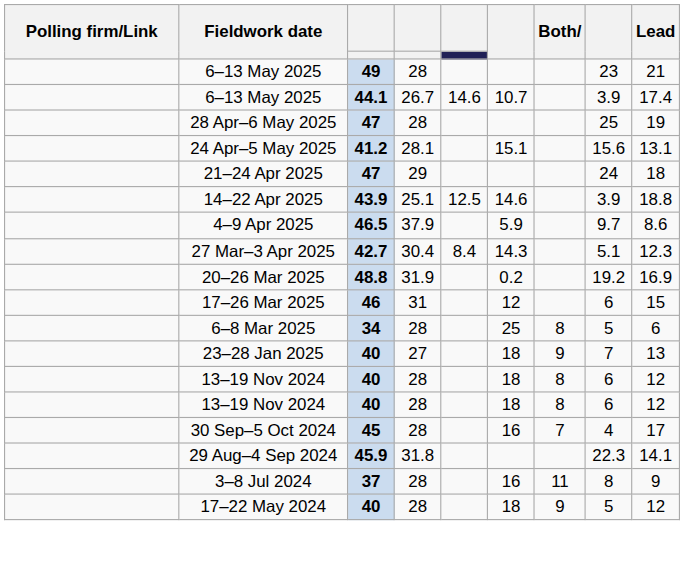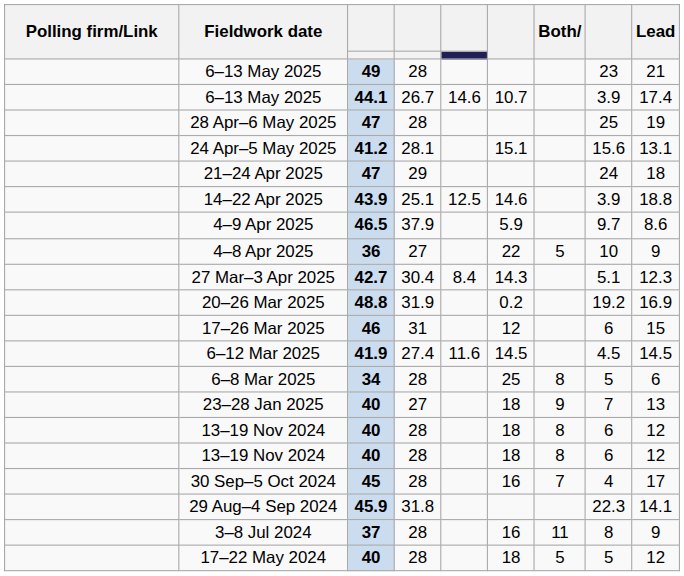+ row: (263, 251)
+ row: (263, 353)
(560, 507) 9 -> (560, 558) 5
